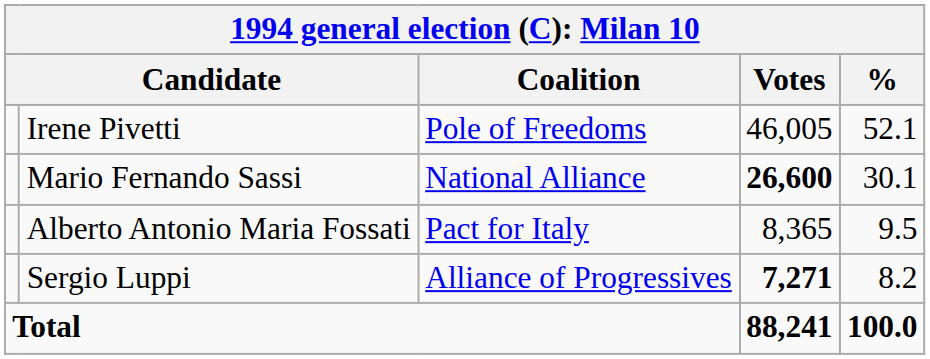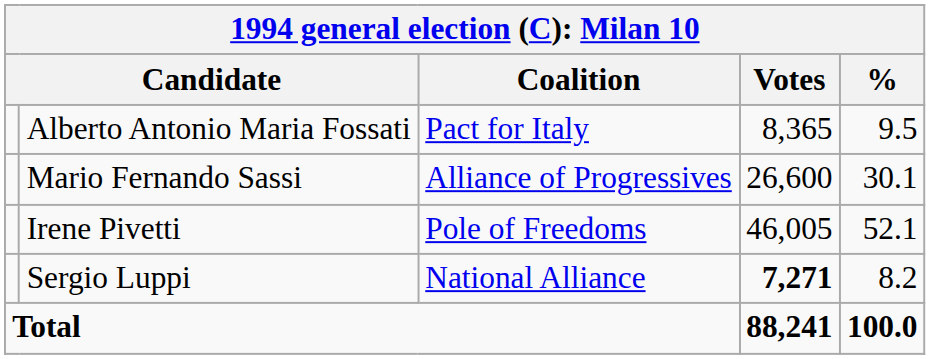rows swapped: (104, 128) <-> (219, 228)
(535, 178) National Alliance -> (579, 178) Alliance of Progressives
(789, 178) bold -> (789, 178) normal
(579, 278) Alliance of Progressives -> (535, 278) National Alliance
